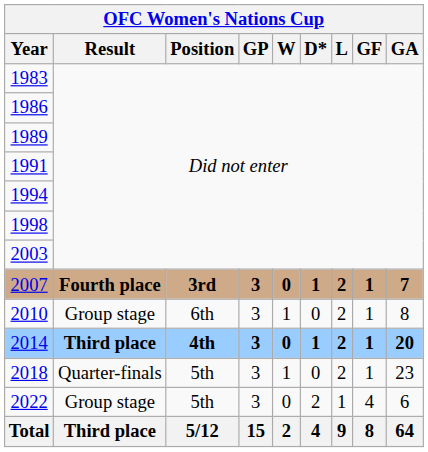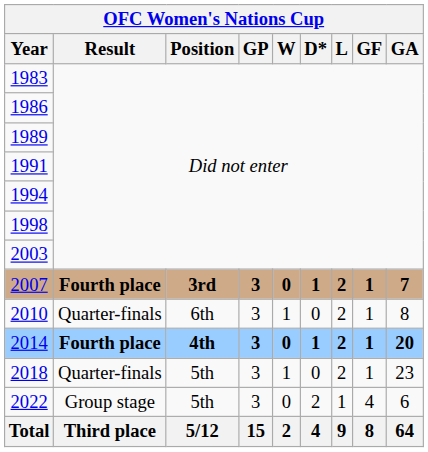(110, 313) Group stage -> (110, 313) Quarter-finals
(110, 343) Third place -> (110, 343) Fourth place
